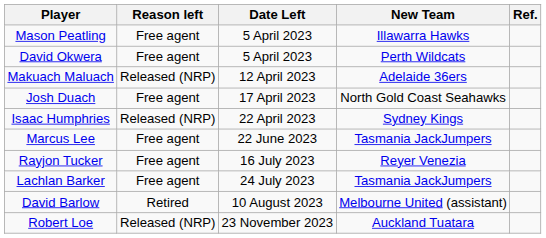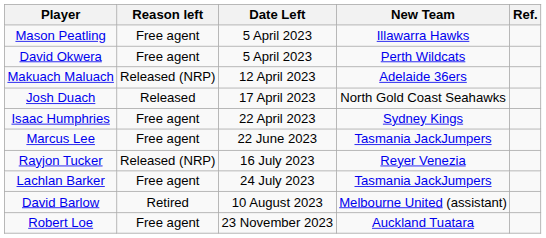(168, 98) Free agent -> (168, 98) Released
(168, 118) Released (NRP) -> (168, 118) Free agent
(168, 160) Free agent -> (168, 160) Released (NRP)
(168, 222) Released (NRP) -> (168, 222) Free agent
